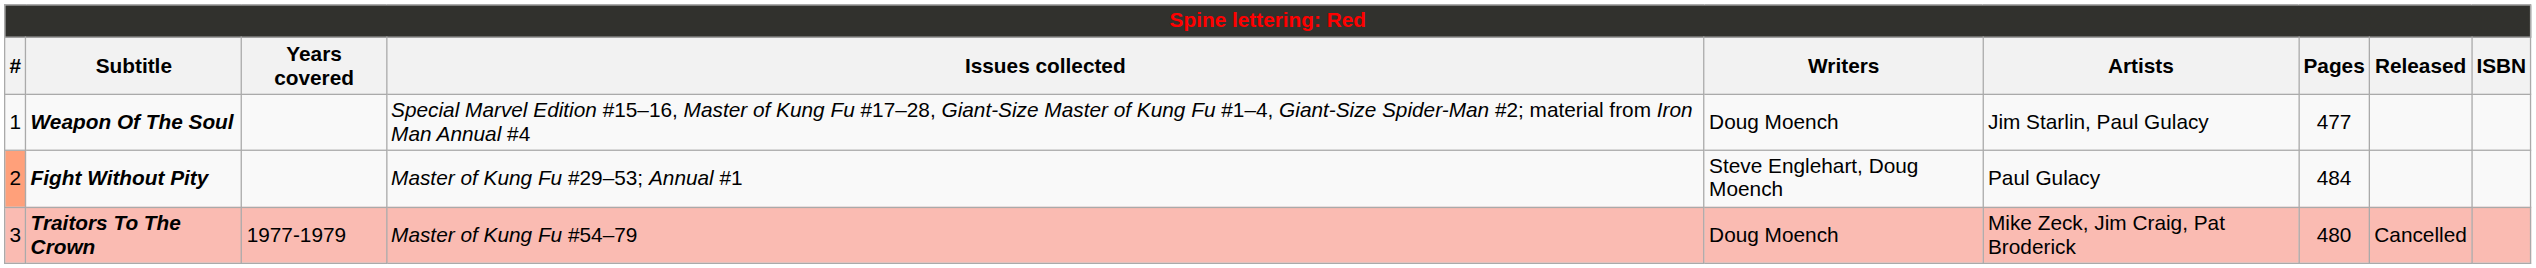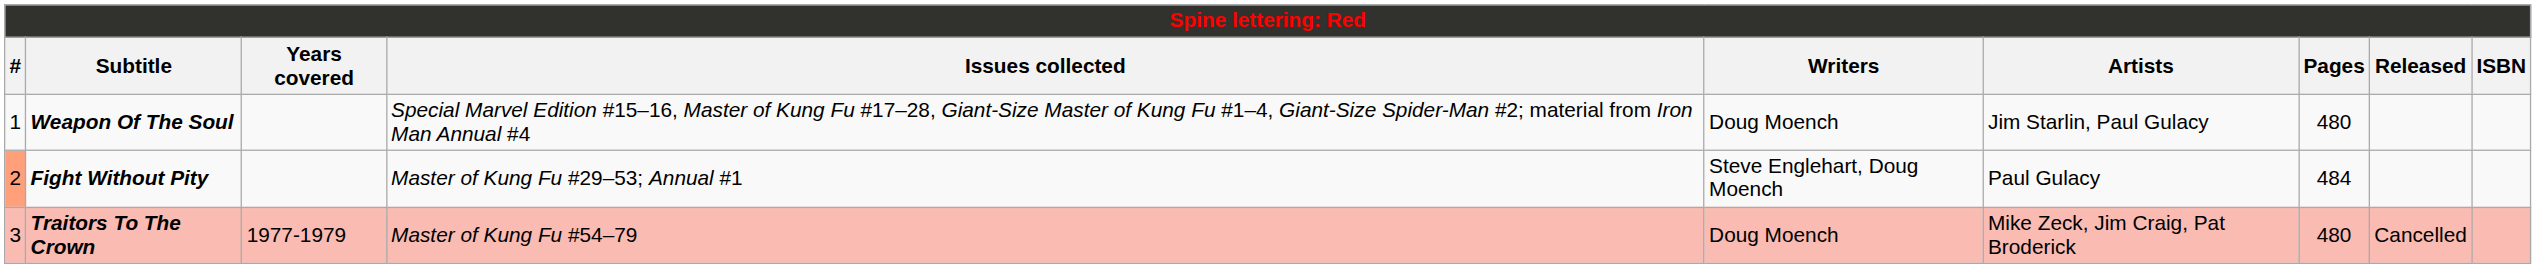(2334, 122) 477 -> (2334, 122) 480
